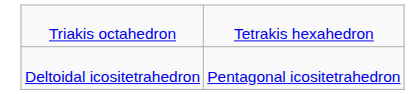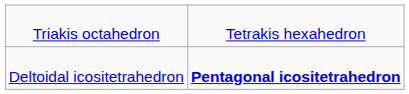(304, 76) normal -> (296, 76) bold
